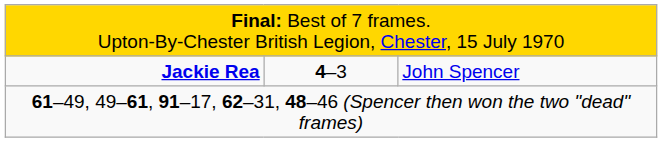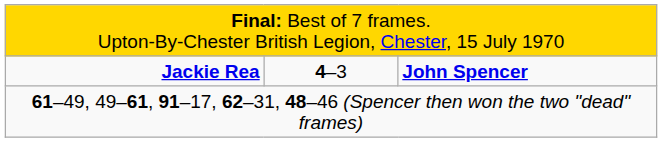(461, 71) normal -> (465, 71) bold
